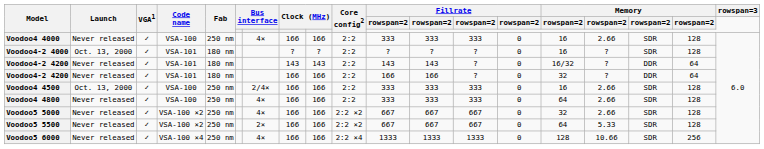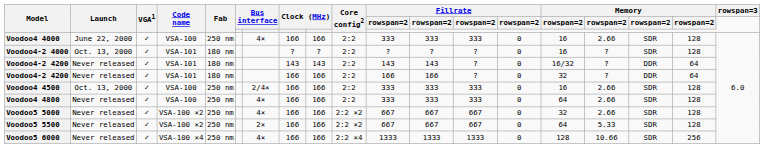(103, 39) Never released -> (103, 39) June 22, 2000
